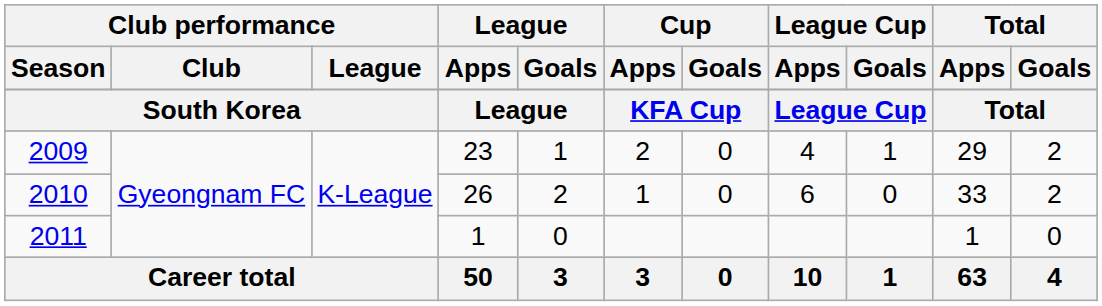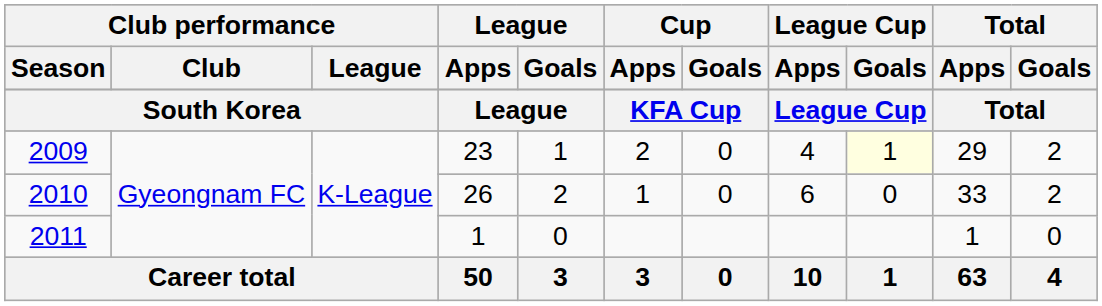(890, 151) no background -> (890, 151) lightyellow background
